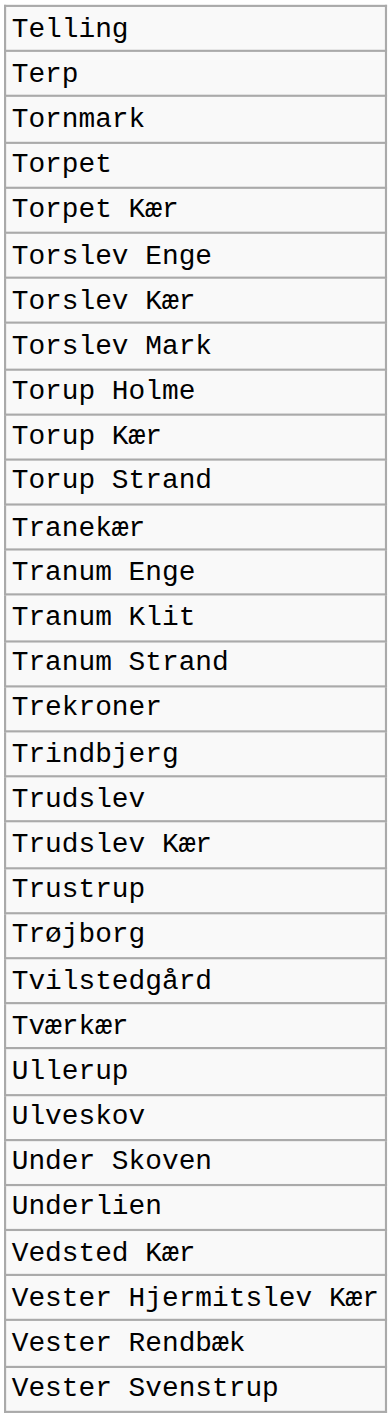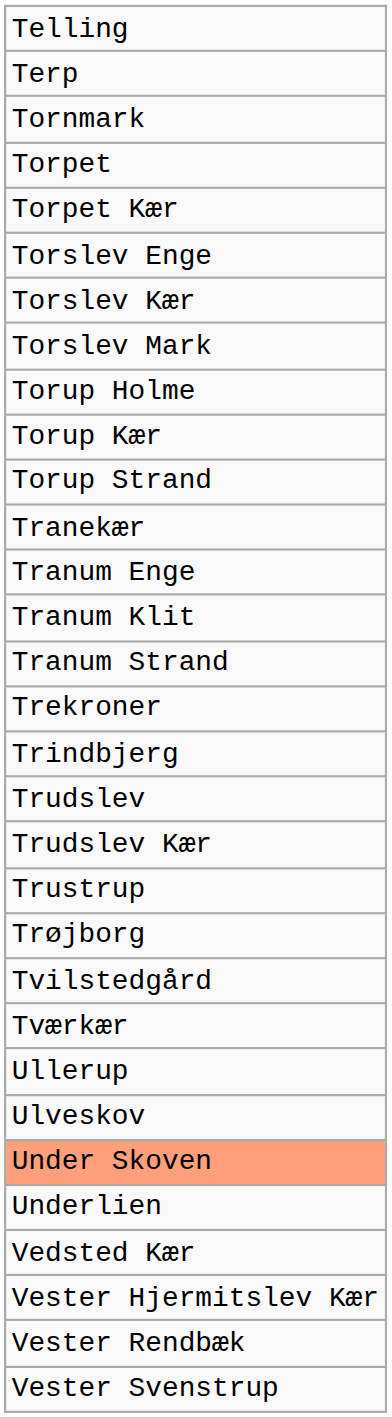(112, 1162) no background -> (112, 1162) lightsalmon background
